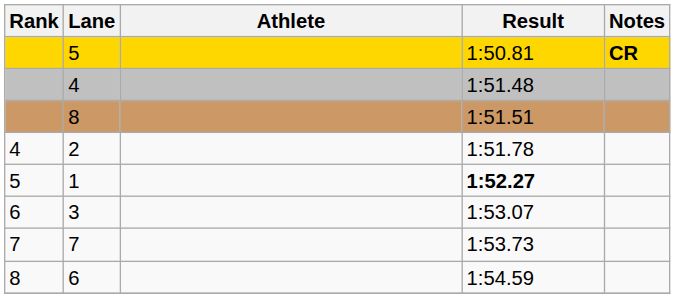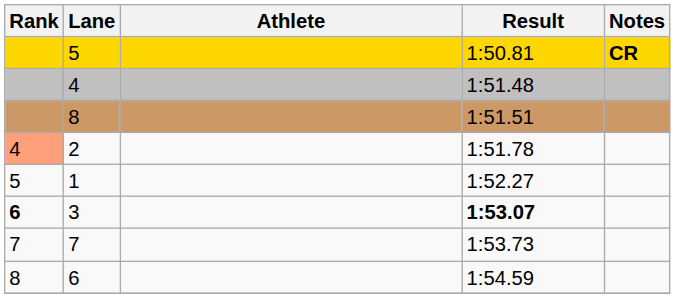(15, 149) no background -> (15, 149) lightsalmon background
(501, 181) bold -> (500, 181) normal
(15, 213) normal -> (15, 213) bold
(500, 213) normal -> (501, 213) bold
